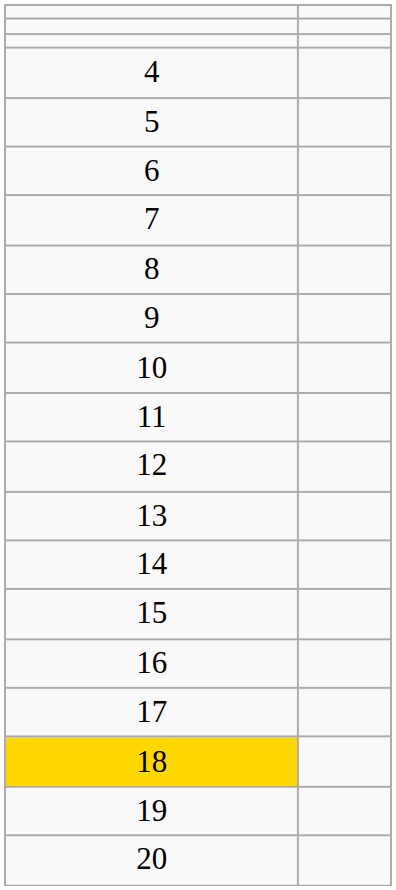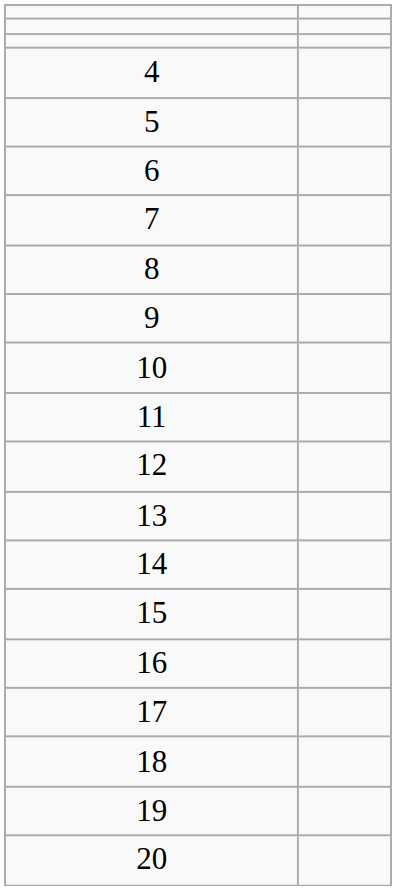(152, 761) gold background -> (152, 761) no background
